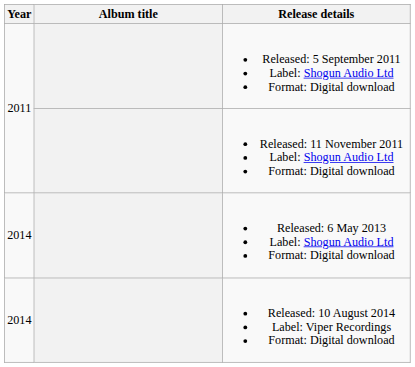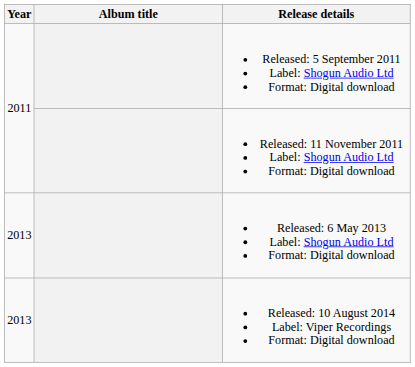(19, 235) 2014 -> (19, 235) 2013
(19, 320) 2014 -> (19, 320) 2013
